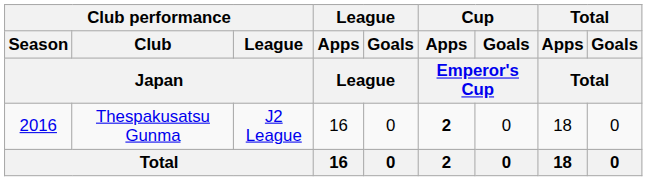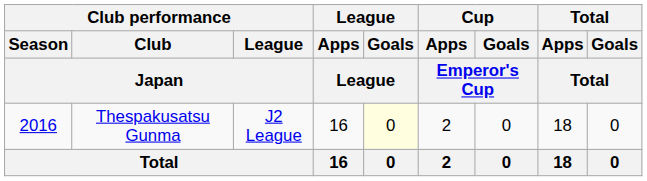(391, 126) no background -> (391, 126) lightyellow background
(446, 126) bold -> (446, 126) normal
